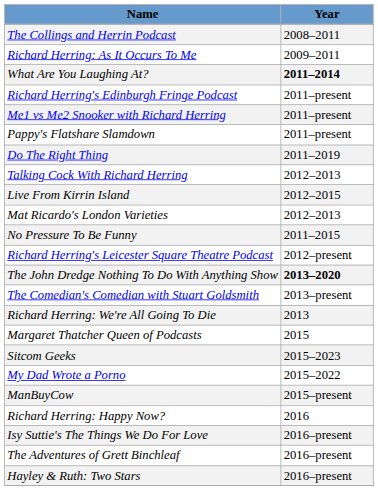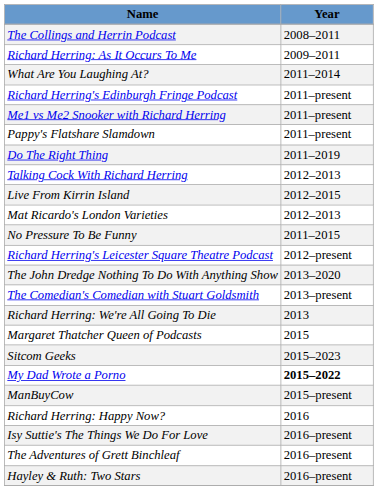(312, 74) bold -> (312, 74) normal
(312, 275) bold -> (312, 275) normal
(312, 375) normal -> (312, 375) bold
